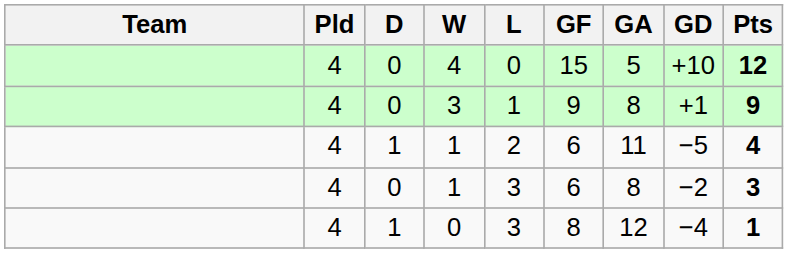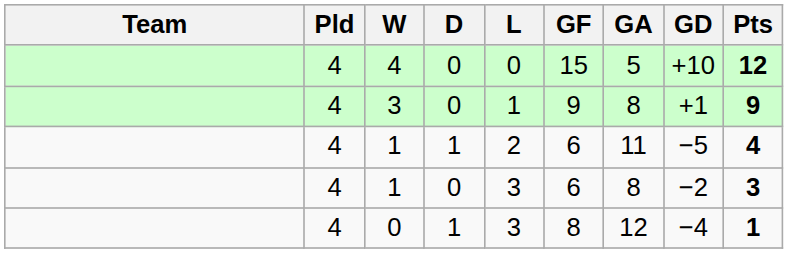columns swapped: (454, 24) <-> (394, 24)
